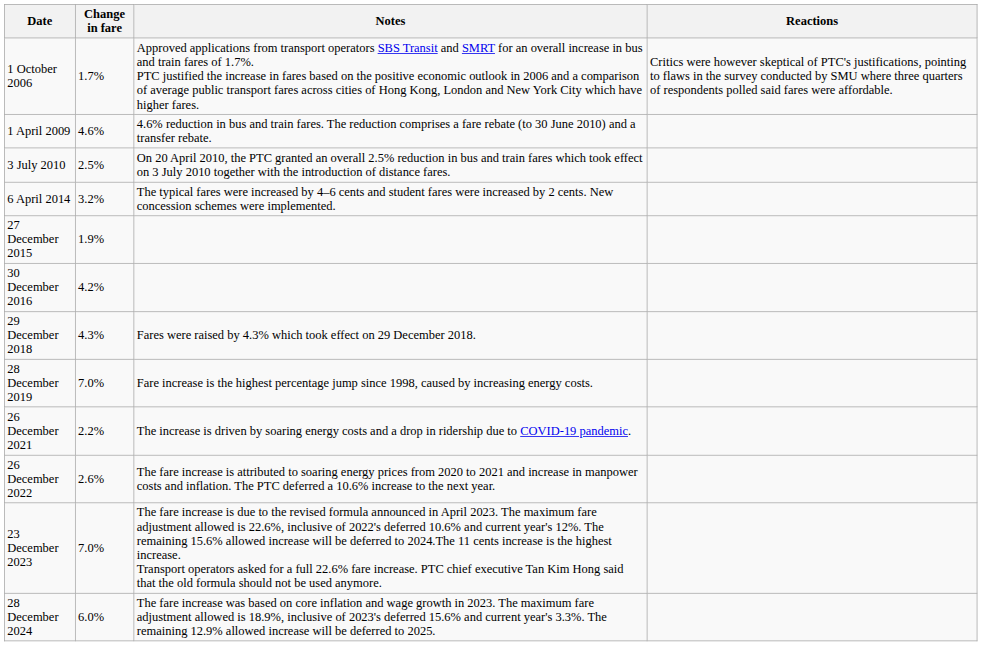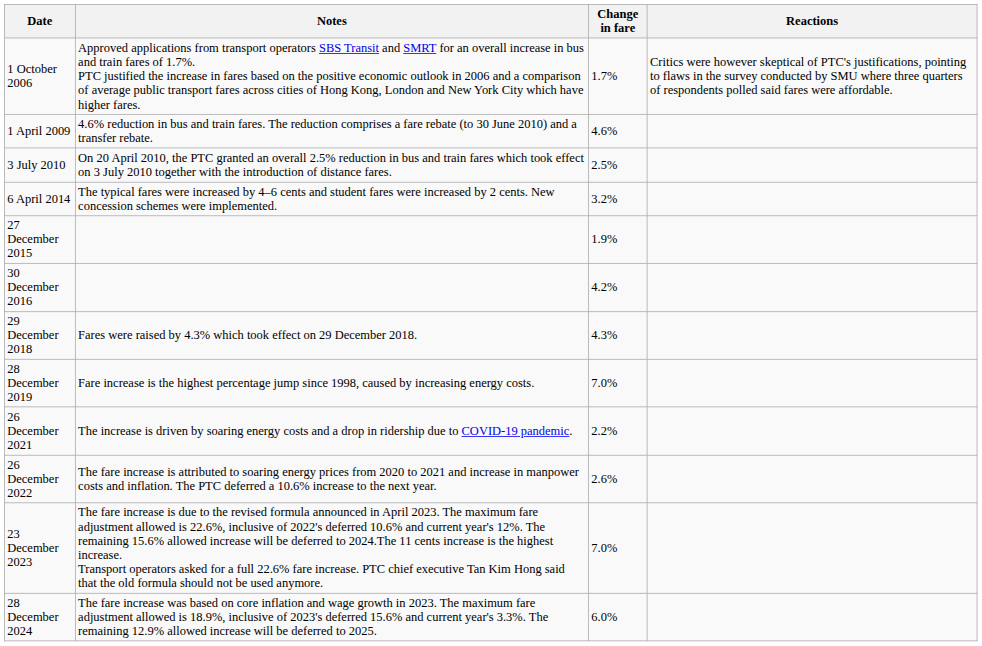columns swapped: (105, 21) <-> (391, 21)
